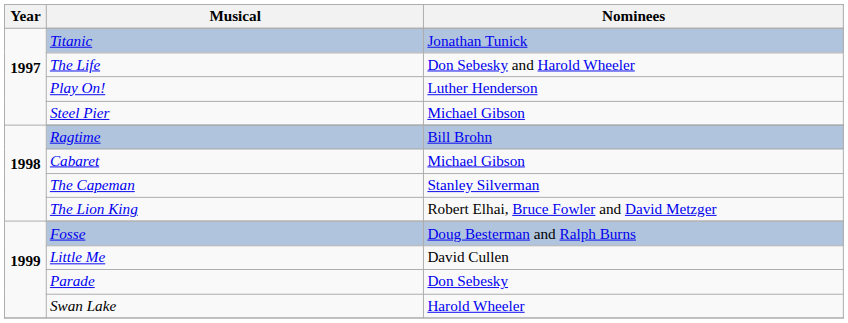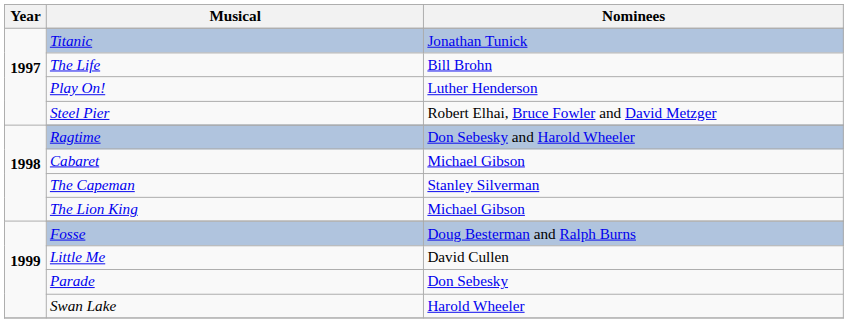(531, 64) Don Sebesky and Harold Wheeler -> (460, 64) Bill Brohn
(476, 112) Michael Gibson -> (572, 112) Robert Elhai, Bruce Fowler and David Metzger
(460, 137) Bill Brohn -> (531, 137) Don Sebesky and Harold Wheeler
(572, 209) Robert Elhai, Bruce Fowler and David Metzger -> (476, 209) Michael Gibson
